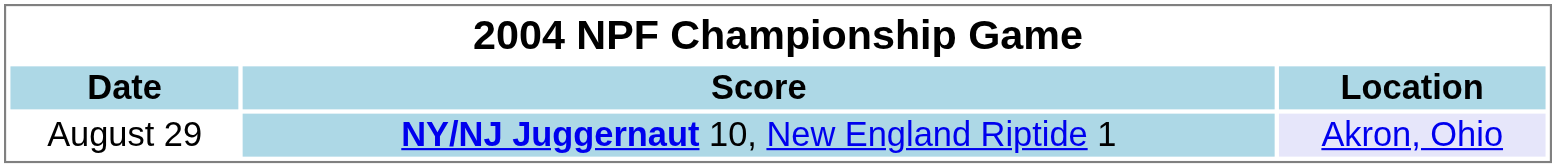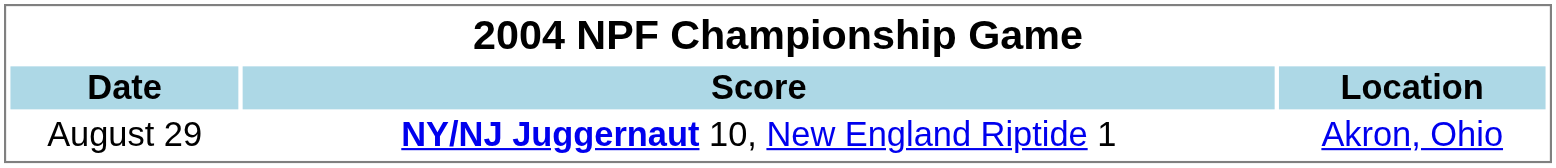(759, 134) lightblue background -> (759, 134) no background
(1412, 134) lavender background -> (1412, 134) no background
